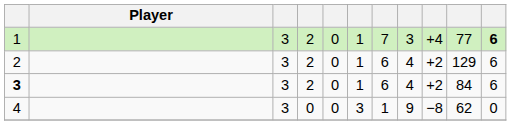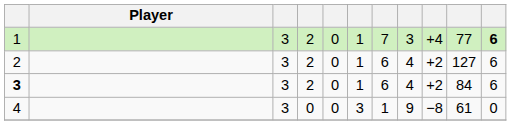(464, 62) 129 -> (464, 62) 127
(464, 108) 62 -> (464, 108) 61
